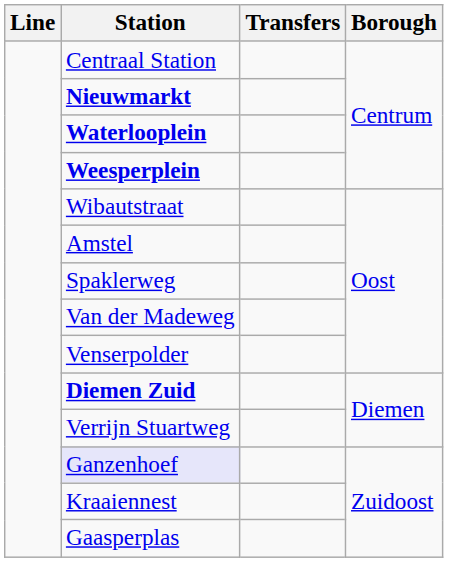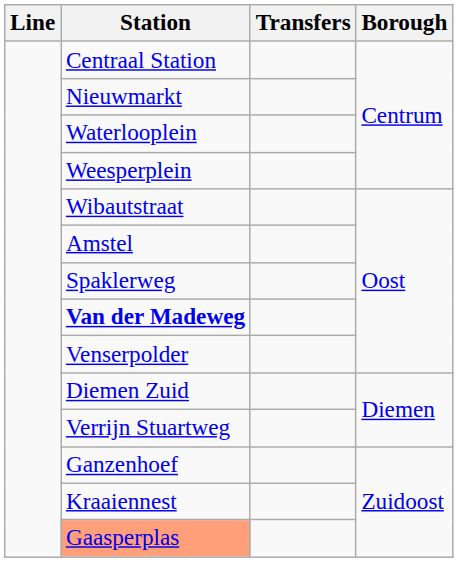(128, 96) bold -> (124, 96) normal
(136, 133) bold -> (131, 133) normal
(133, 170) bold -> (129, 170) normal
(150, 317) normal -> (155, 317) bold
(131, 390) bold -> (127, 390) normal
(122, 464) lavender background -> (122, 464) no background
(123, 538) no background -> (123, 538) lightsalmon background
